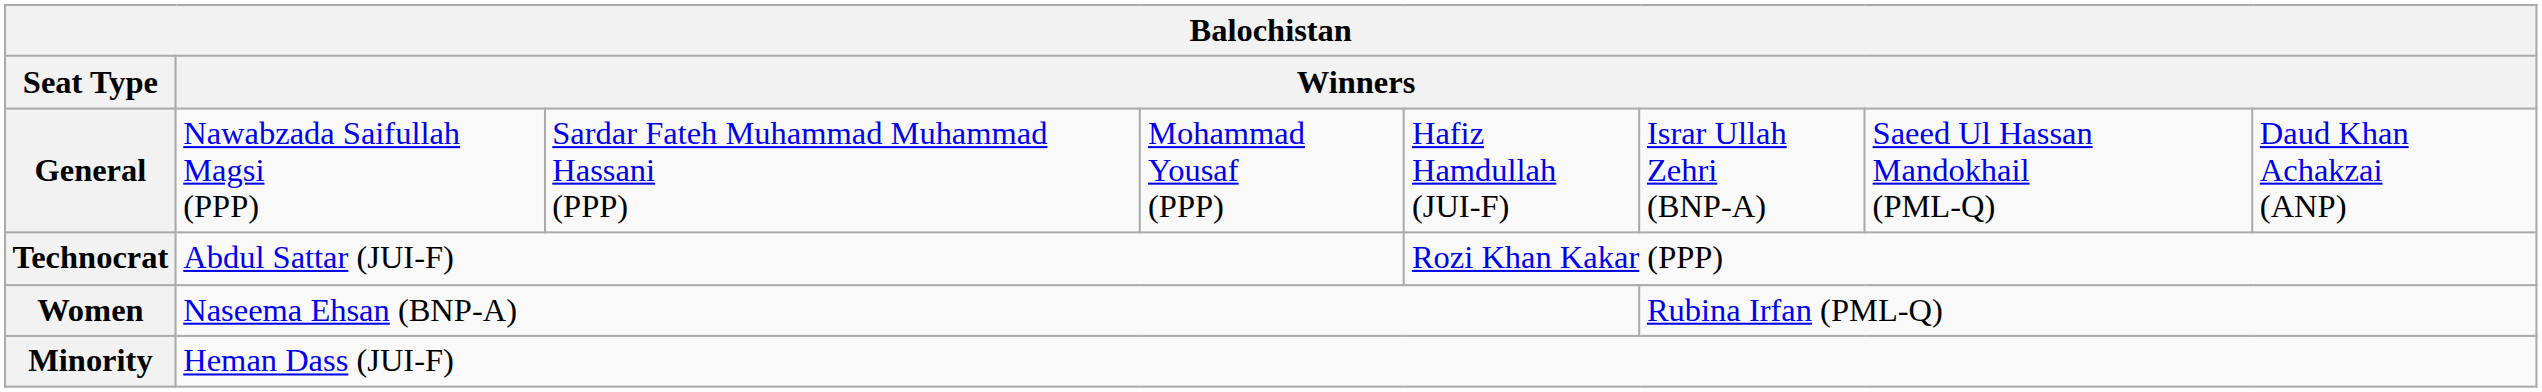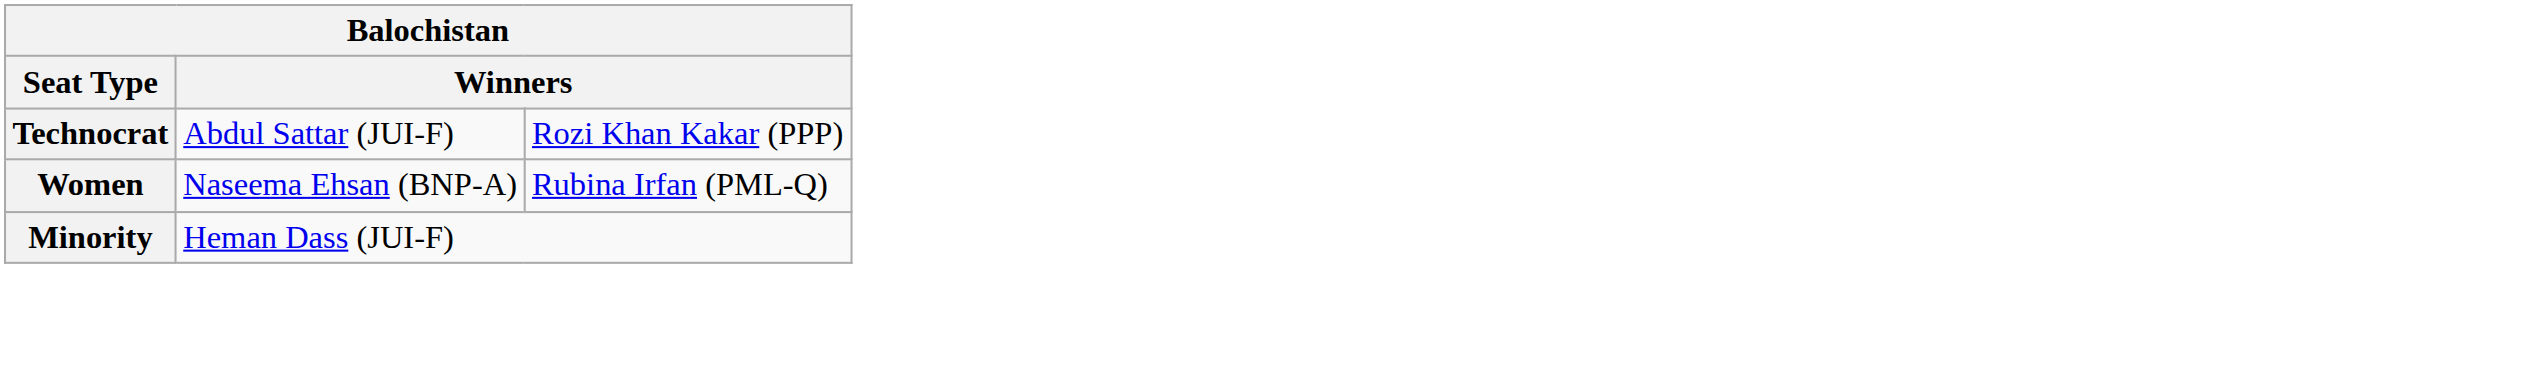- row: (90, 169)
